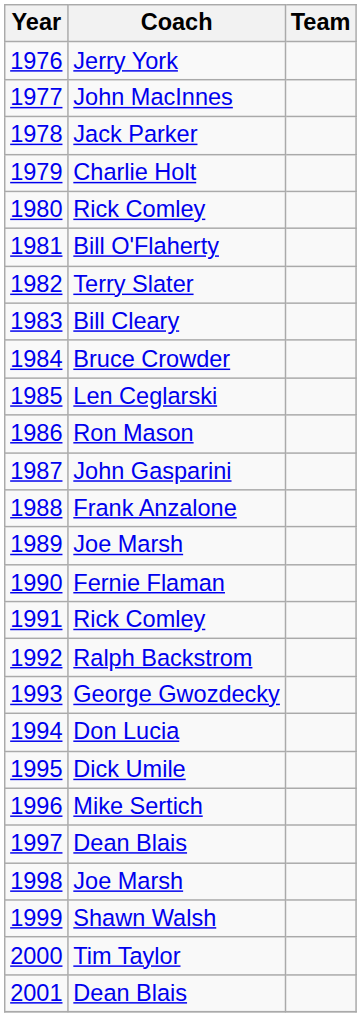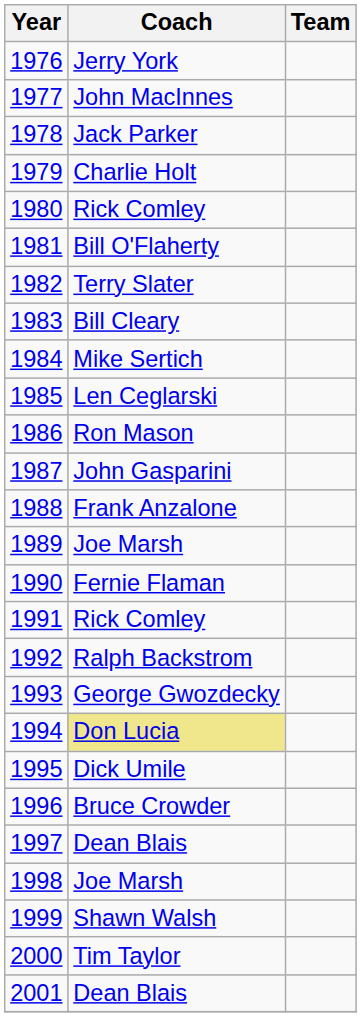(152, 358) Bruce Crowder -> (138, 358) Mike Sertich
(126, 731) no background -> (126, 731) khaki background
(138, 806) Mike Sertich -> (152, 806) Bruce Crowder
